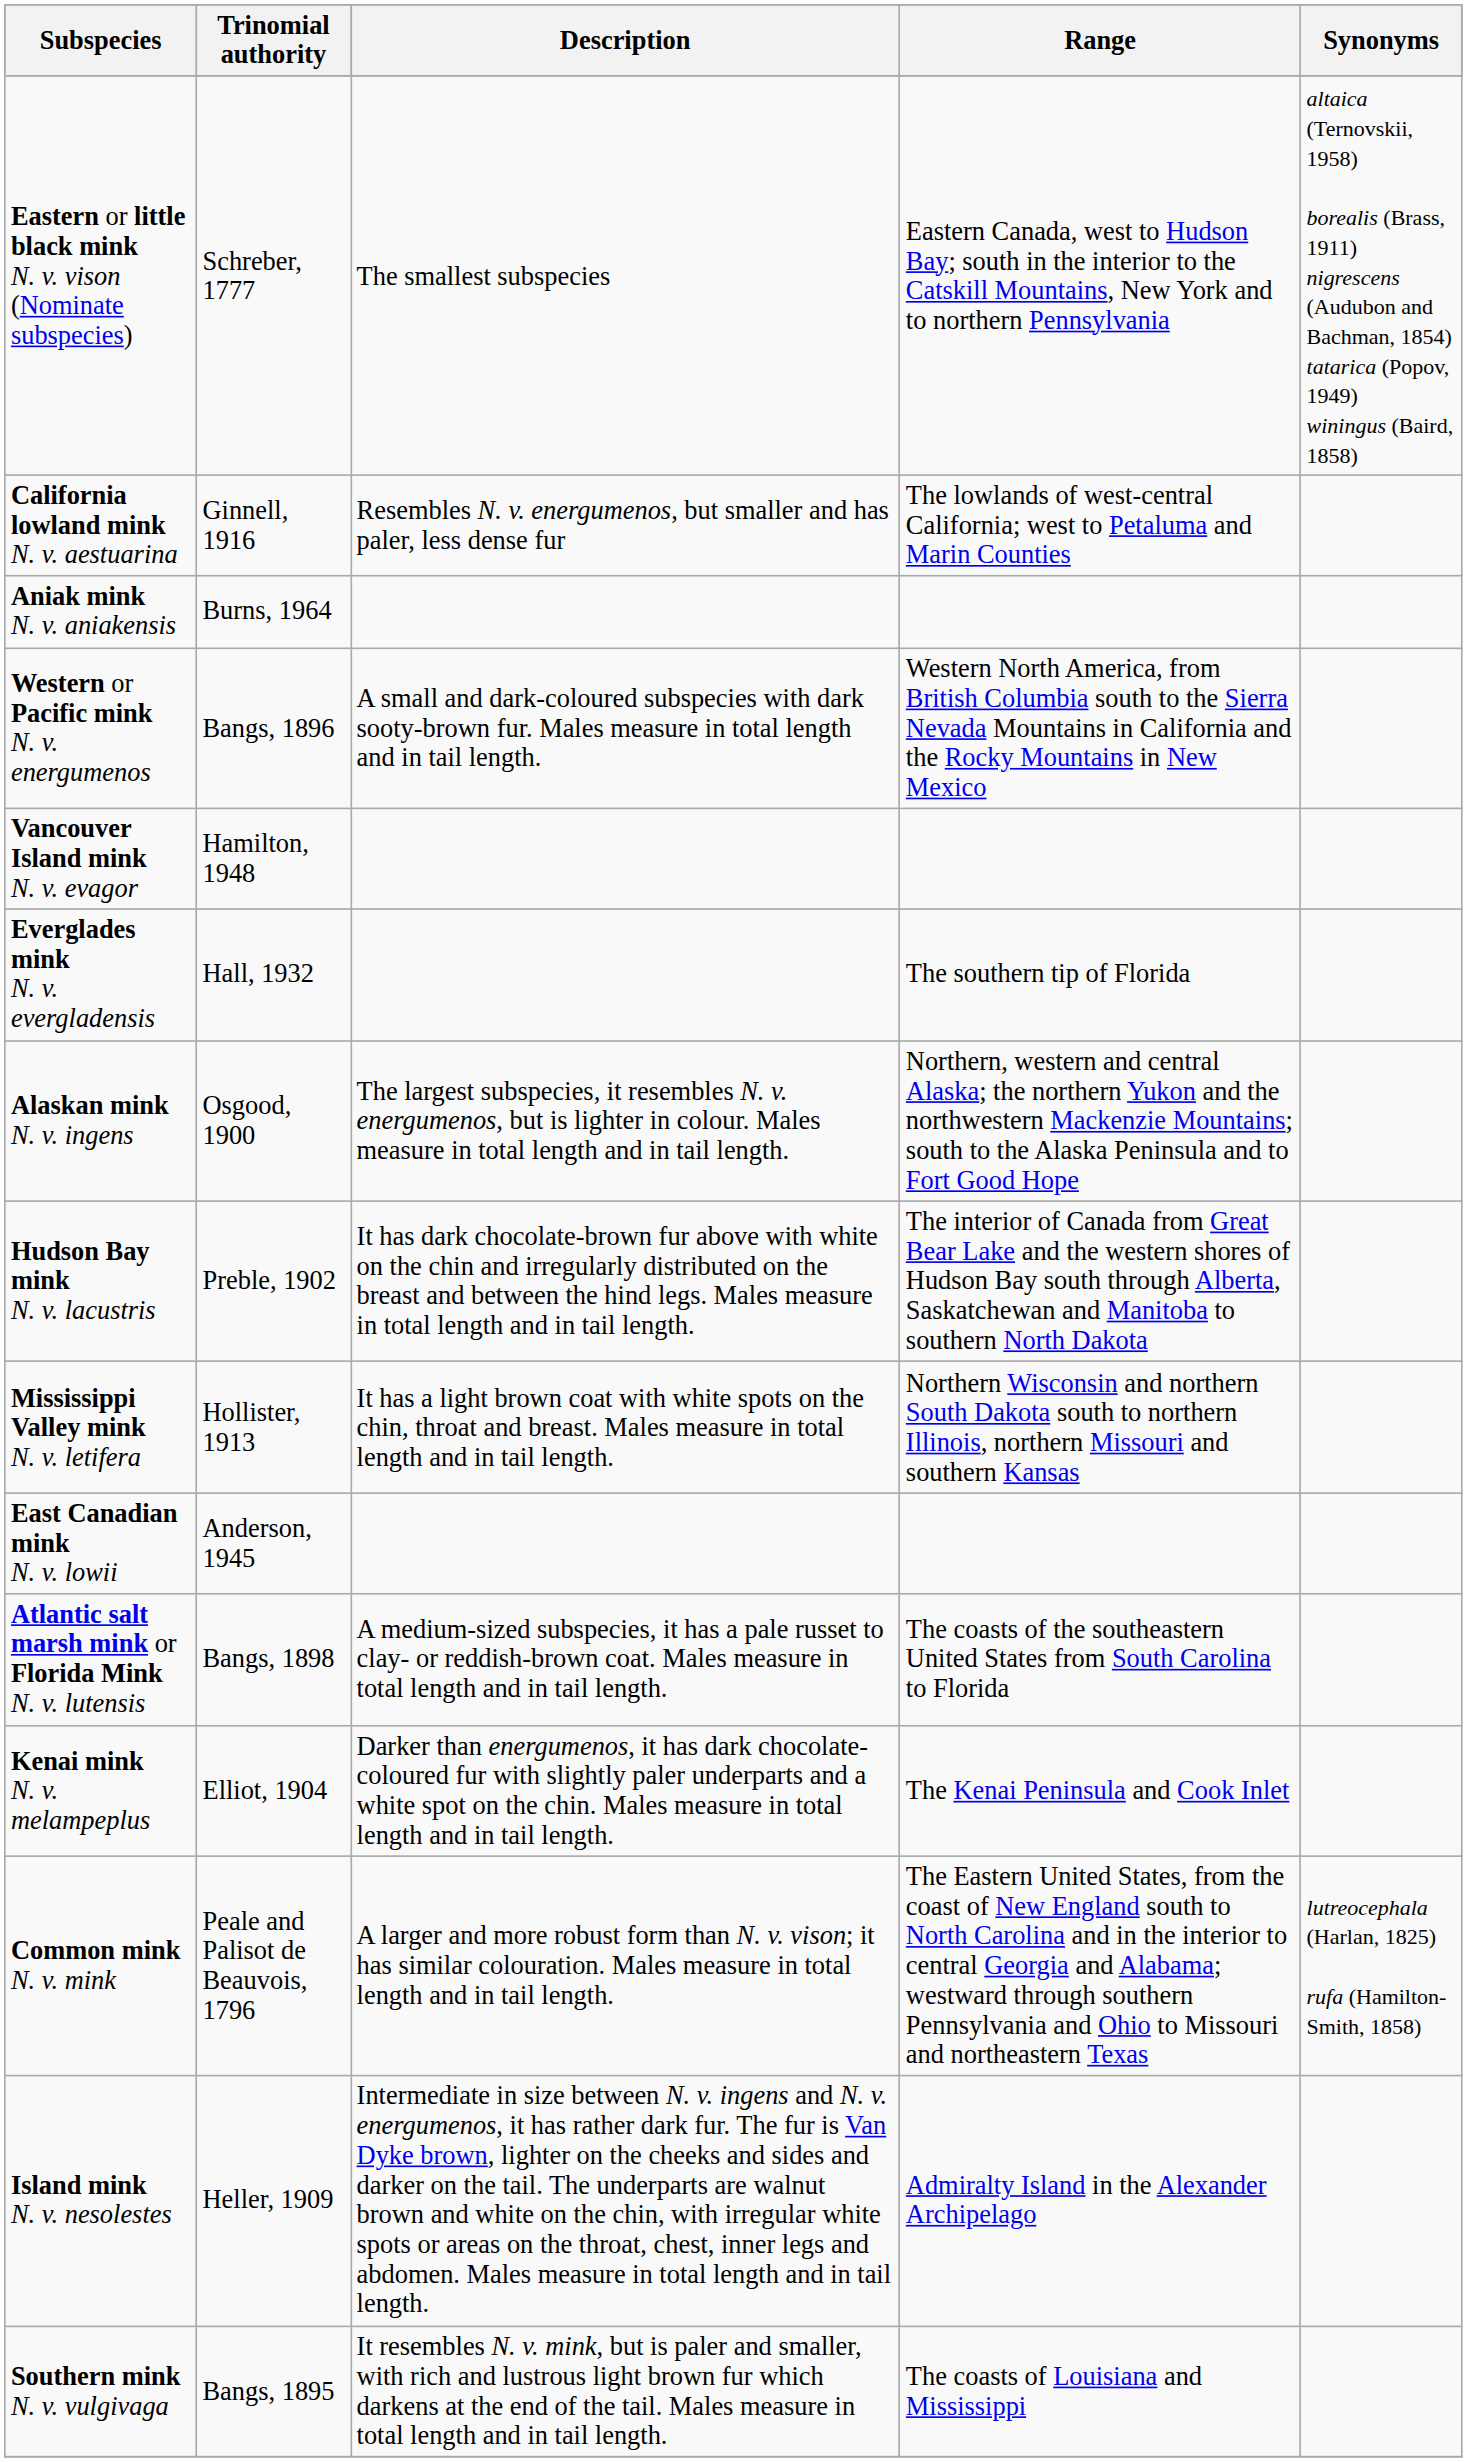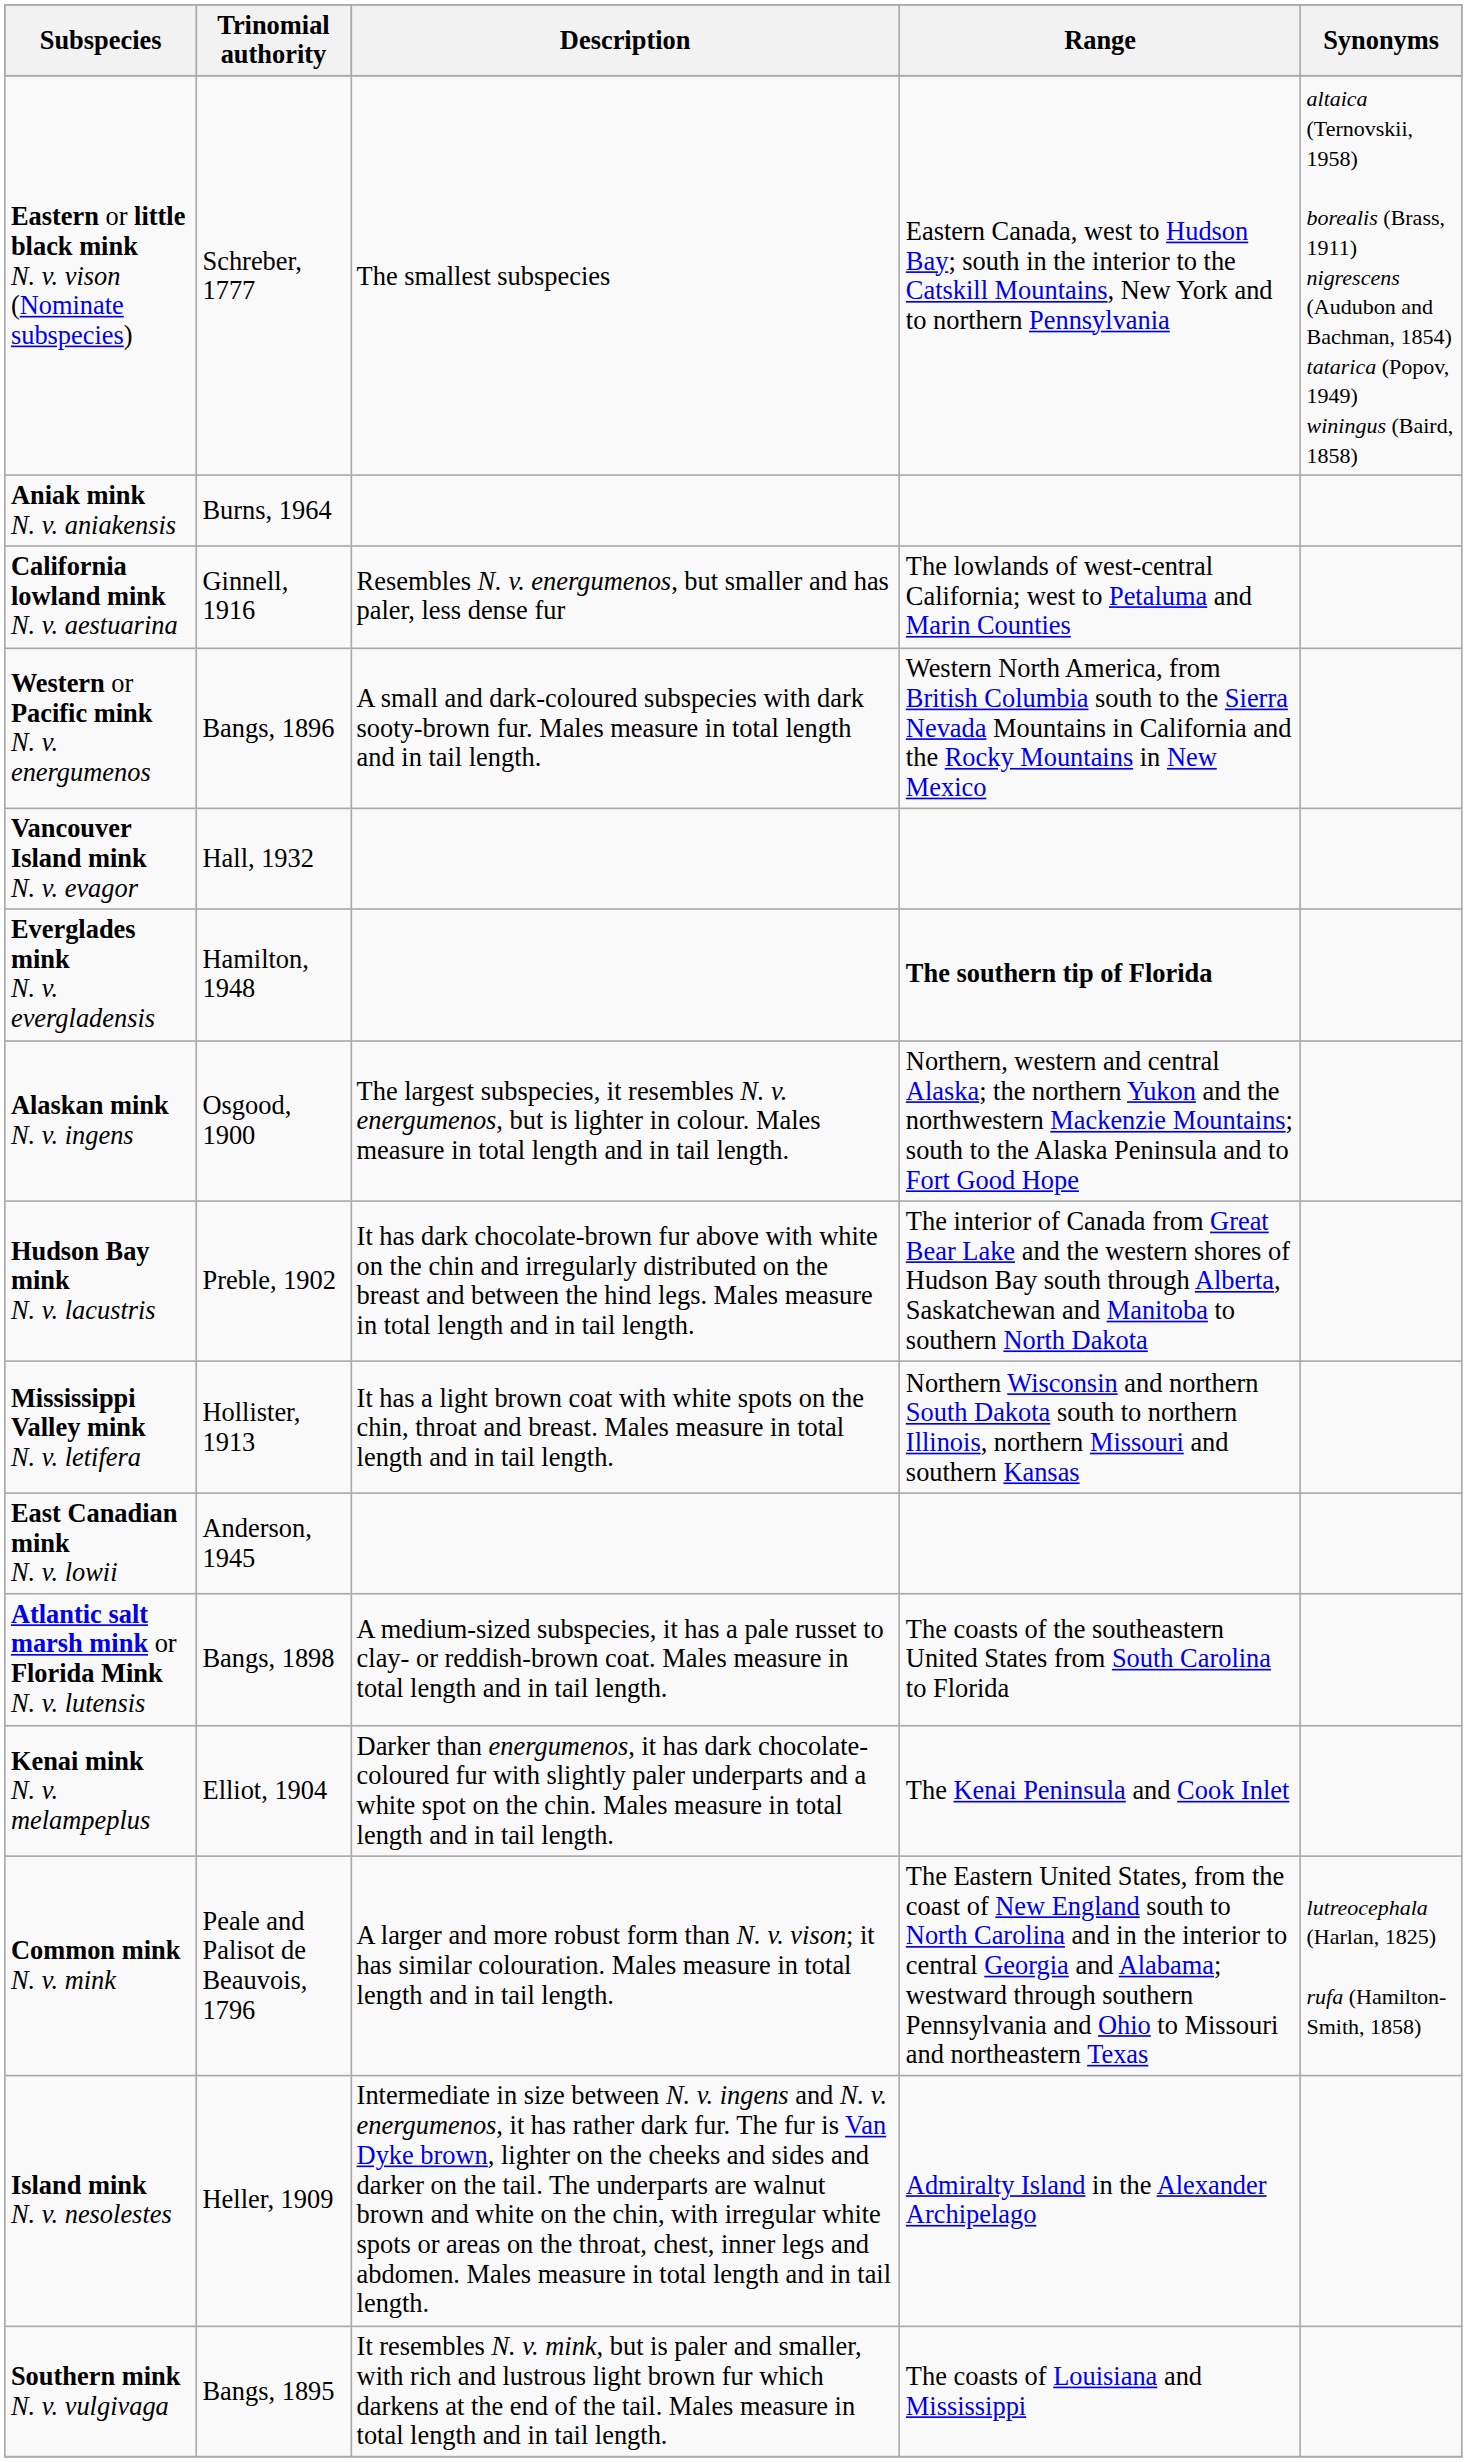rows swapped: (94, 524) <-> (94, 611)
(256, 858) Hamilton, 1948 -> (258, 858) Hall, 1932
(258, 974) Hall, 1932 -> (256, 974) Hamilton, 1948
(1048, 974) normal -> (1059, 974) bold
